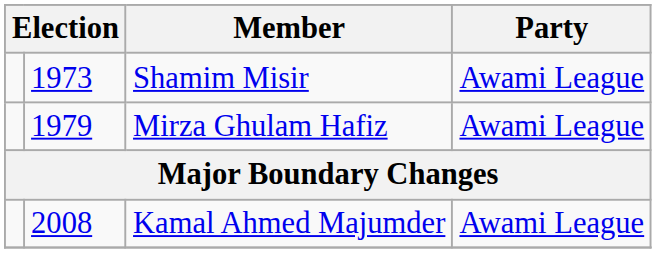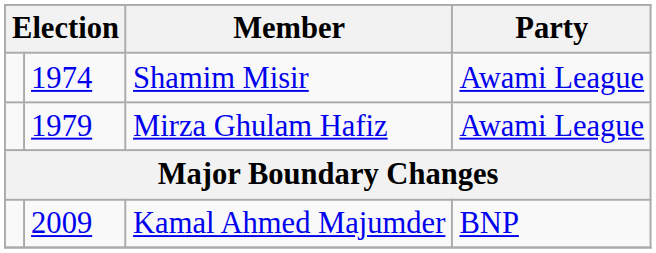(62, 77) 1973 -> (62, 77) 1974
(62, 222) 2008 -> (62, 222) 2009
(552, 222) Awami League -> (489, 222) BNP
